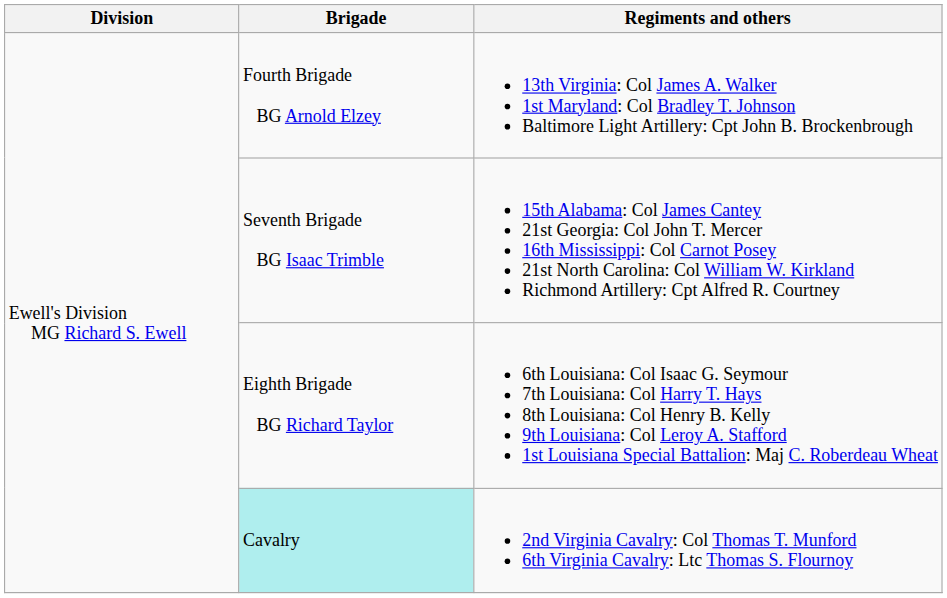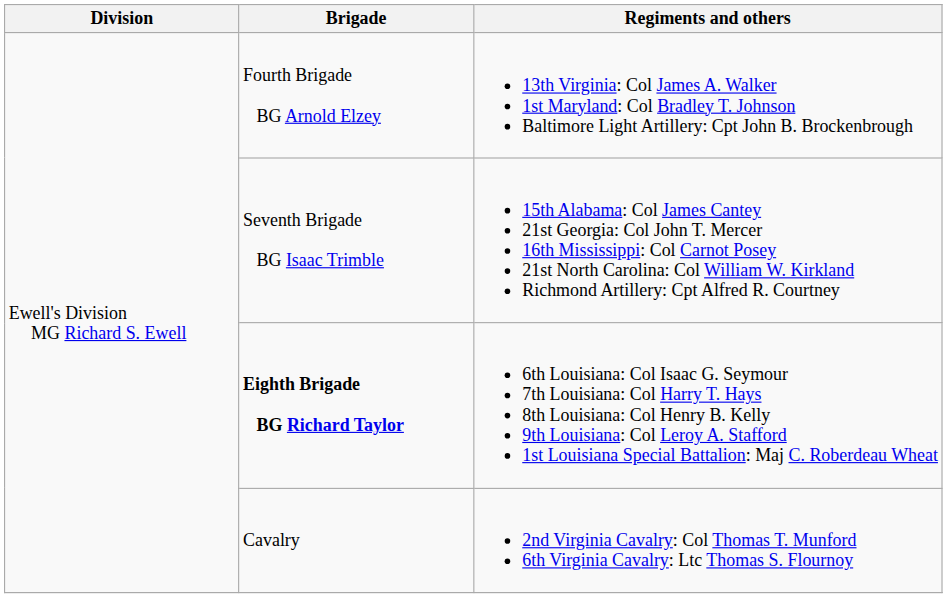(318, 405) normal -> (323, 405) bold
(271, 540) paleturquoise background -> (271, 540) no background
